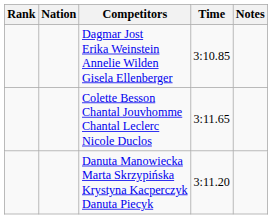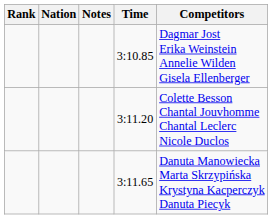columns swapped: (135, 14) <-> (250, 14)
(212, 119) 3:11.65 -> (135, 119) 3:11.20
(212, 182) 3:11.20 -> (135, 182) 3:11.65
